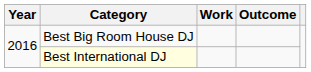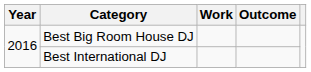(105, 57) lightyellow background -> (105, 57) no background
